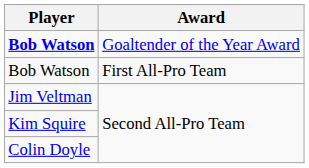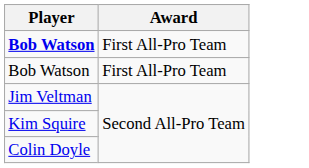(201, 44) Goaltender of the Year Award -> (164, 44) First All-Pro Team
